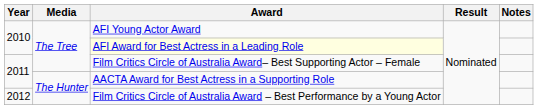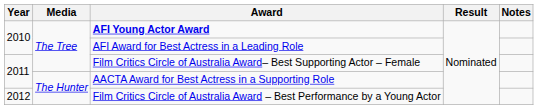(147, 29) normal -> (151, 29) bold
(198, 46) lightyellow background -> (198, 46) no background
